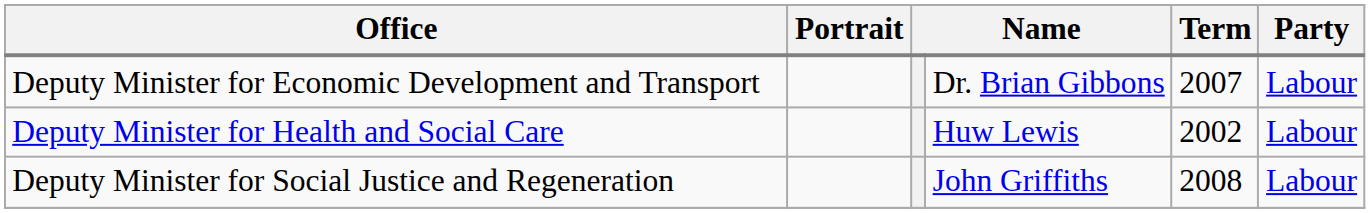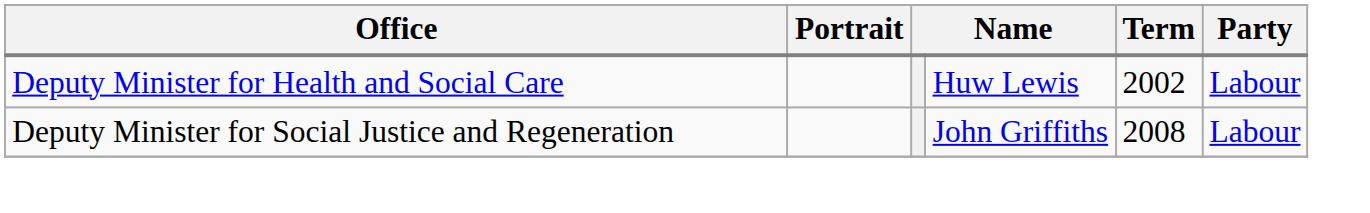- row: (386, 81)
